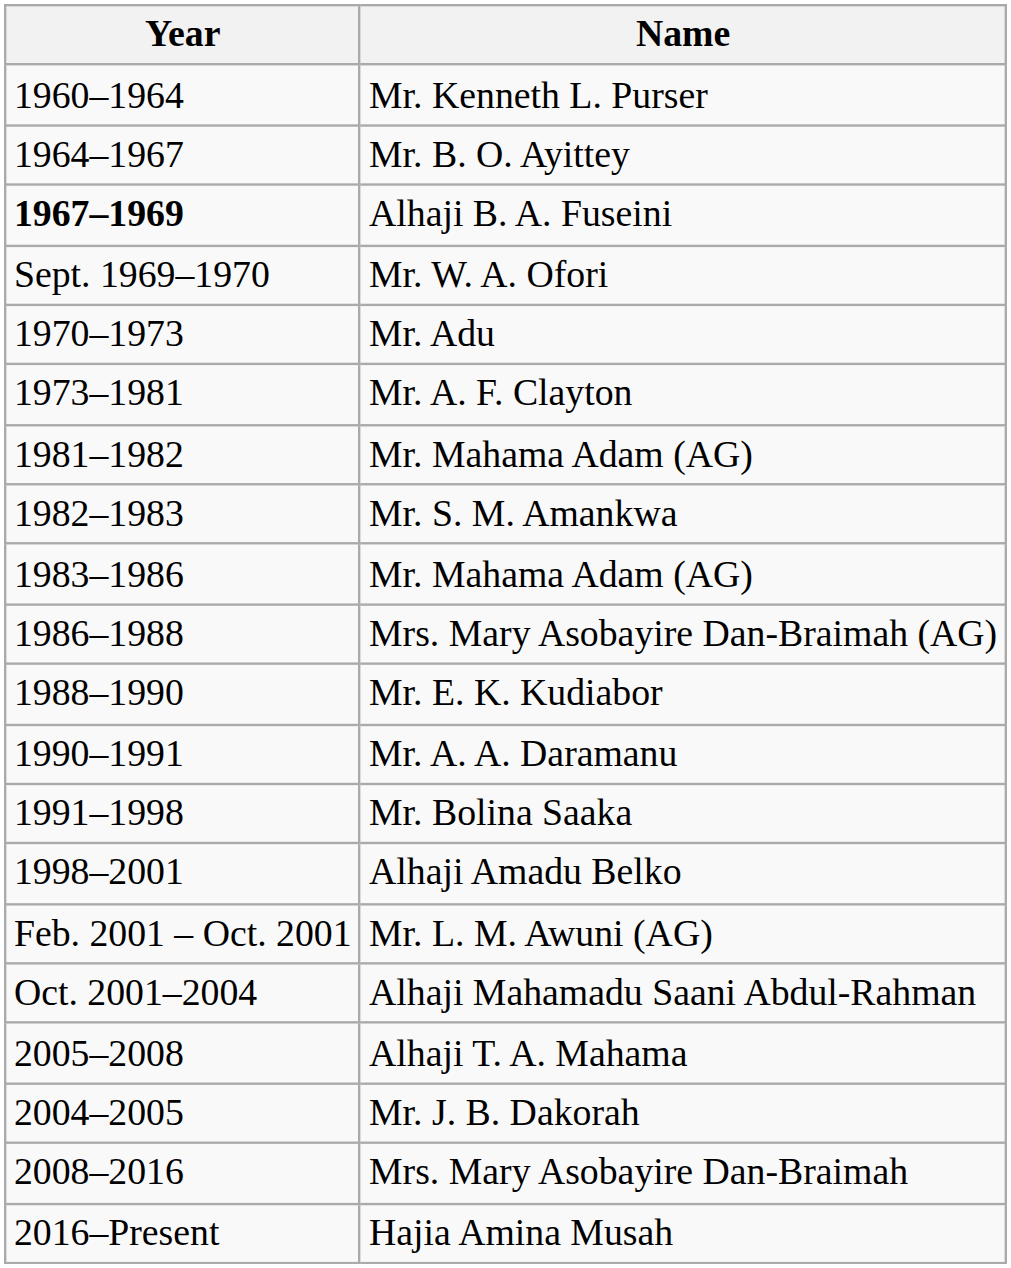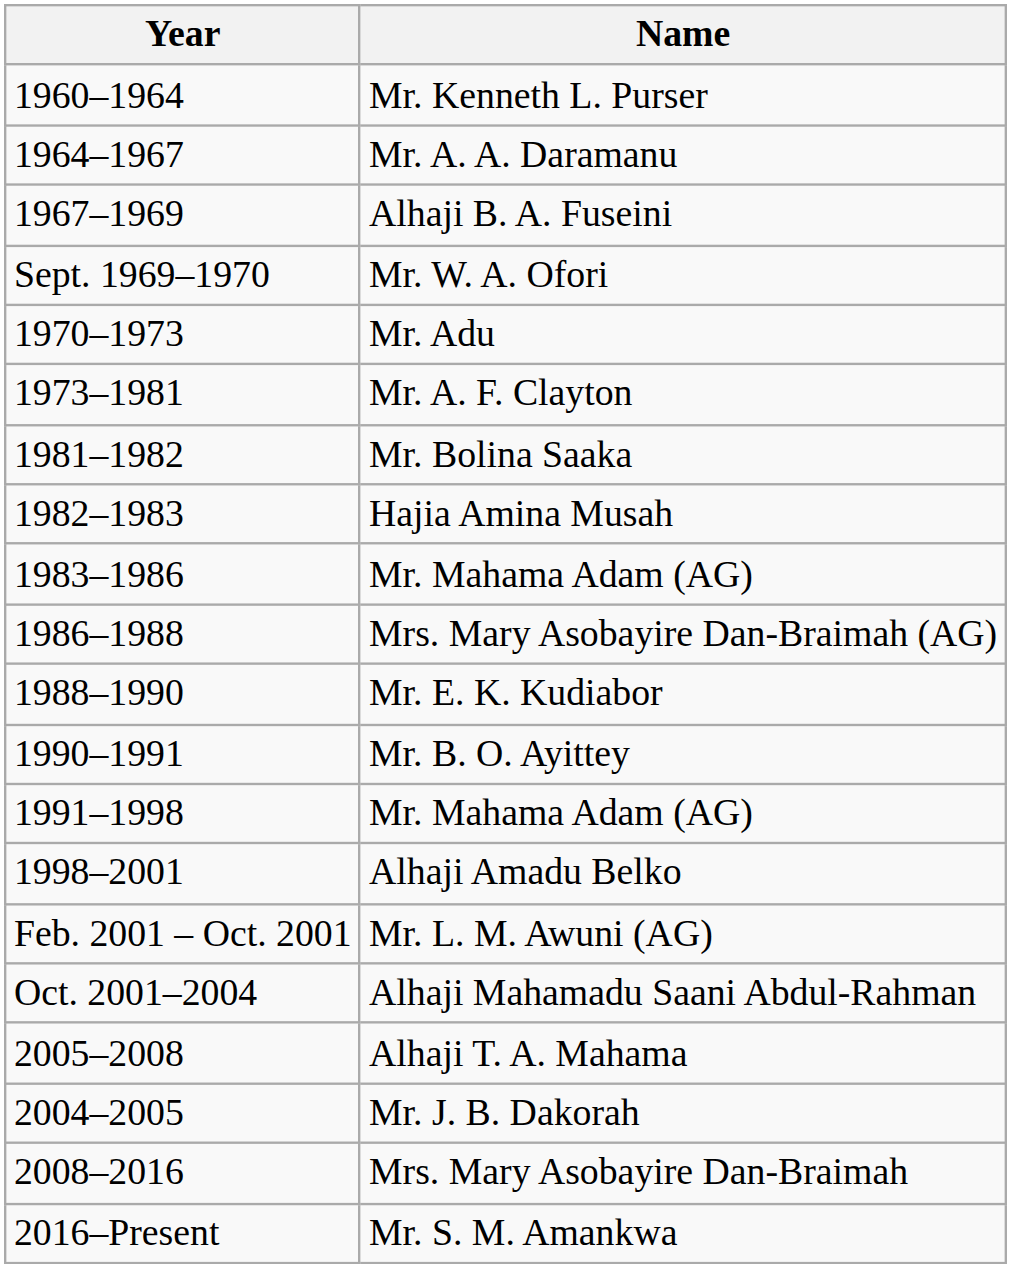(499, 154) Mr. B. O. Ayittey -> (523, 154) Mr. A. A. Daramanu
(99, 214) bold -> (99, 214) normal
(561, 453) Mr. Mahama Adam (AG) -> (501, 453) Mr. Bolina Saaka
(523, 513) Mr. S. M. Amankwa -> (521, 513) Hajia Amina Musah
(523, 753) Mr. A. A. Daramanu -> (499, 753) Mr. B. O. Ayittey
(501, 812) Mr. Bolina Saaka -> (561, 812) Mr. Mahama Adam (AG)
(521, 1232) Hajia Amina Musah -> (523, 1232) Mr. S. M. Amankwa
